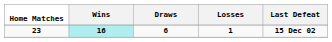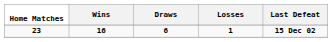(101, 31) paleturquoise background -> (101, 31) no background
